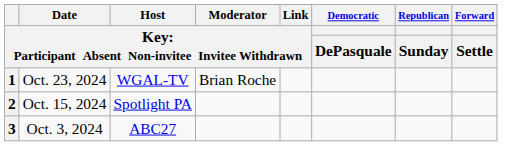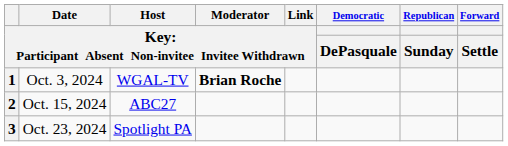(65, 79) Oct. 23, 2024 -> (65, 79) Oct. 3, 2024
(238, 79) normal -> (240, 79) bold
(153, 103) Spotlight PA -> (153, 103) ABC27
(65, 128) Oct. 3, 2024 -> (65, 128) Oct. 23, 2024
(153, 128) ABC27 -> (153, 128) Spotlight PA
